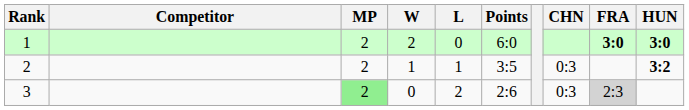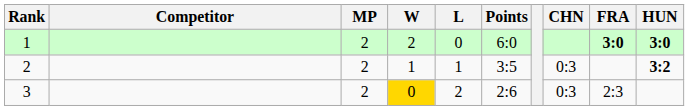(365, 92) lightgreen background -> (365, 92) no background
(412, 92) no background -> (412, 92) gold background
(613, 92) lightgrey background -> (613, 92) no background
